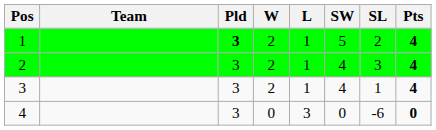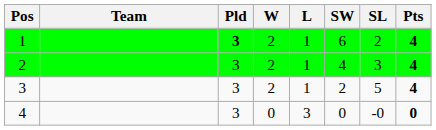(342, 40) 5 -> (342, 40) 6
(342, 88) 4 -> (342, 88) 2
(378, 88) 1 -> (378, 88) 5
(378, 112) -6 -> (378, 112) -0
